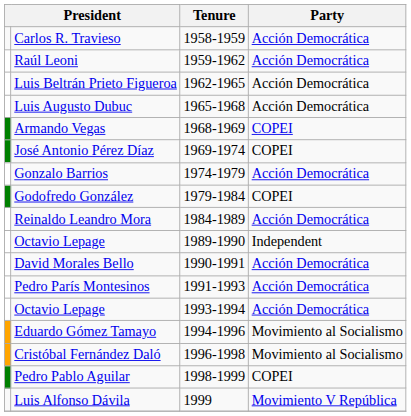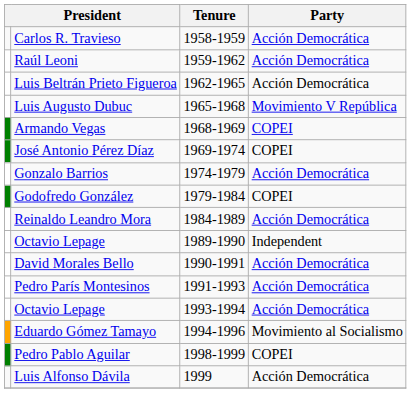(310, 106) Acción Democrática -> (324, 106) Movimiento V República
- row: (87, 354)
(324, 399) Movimiento V República -> (310, 377) Acción Democrática
